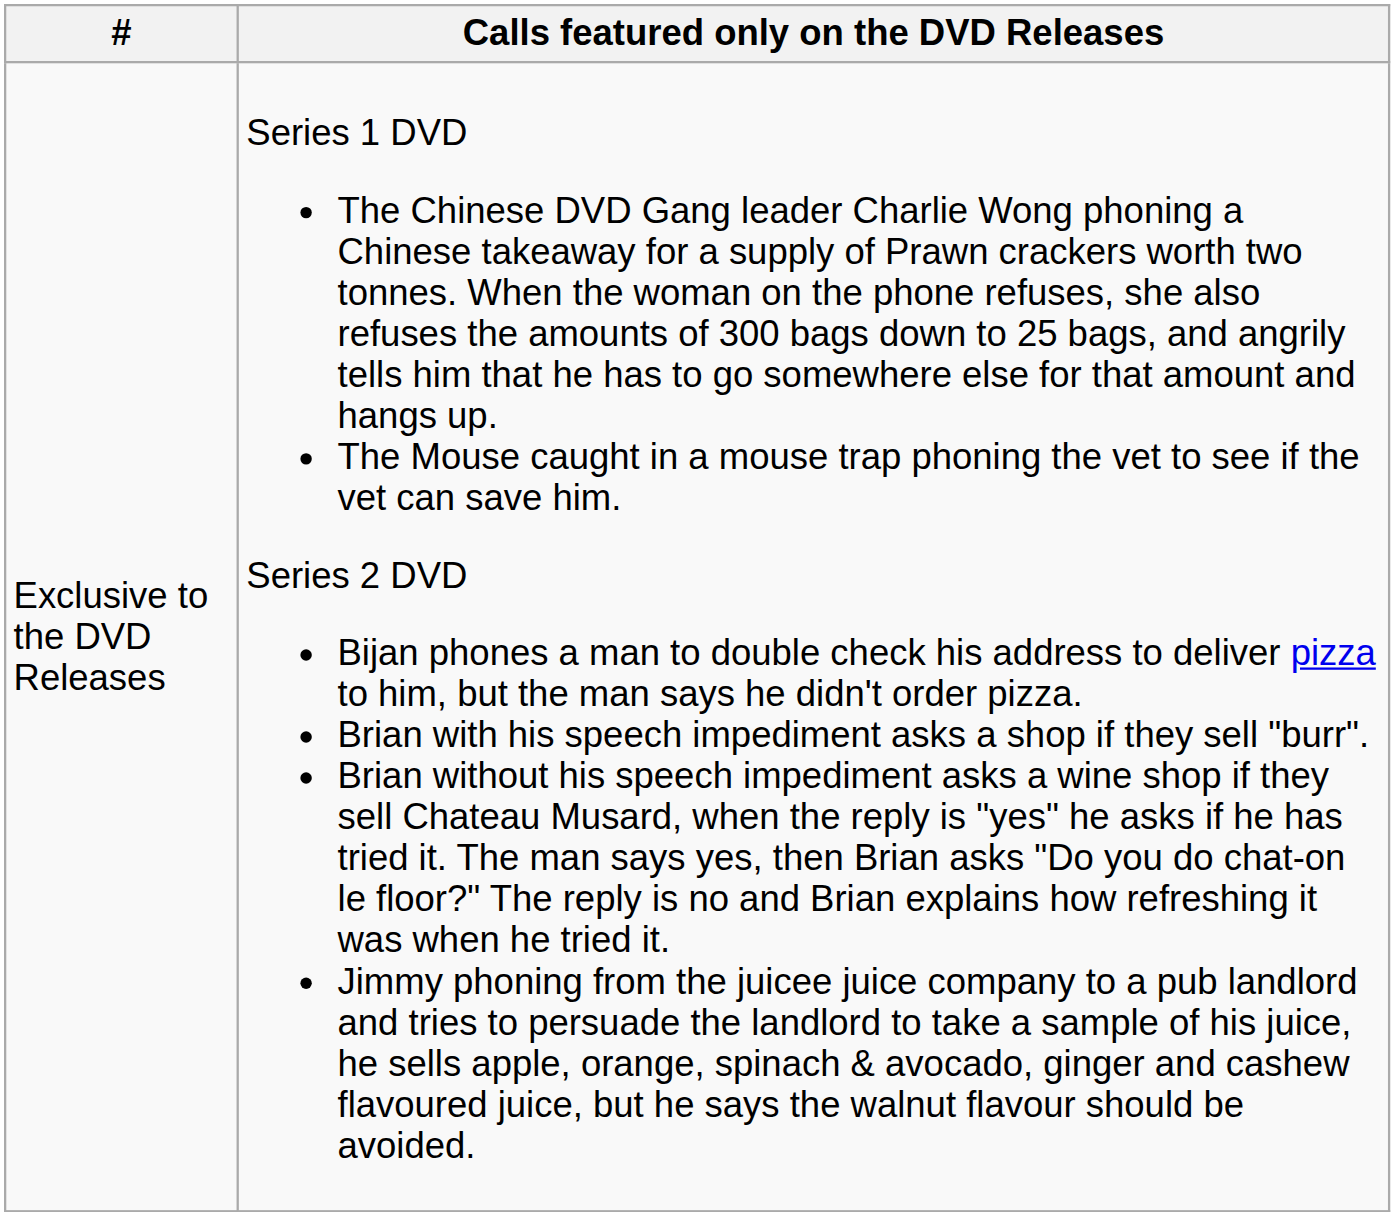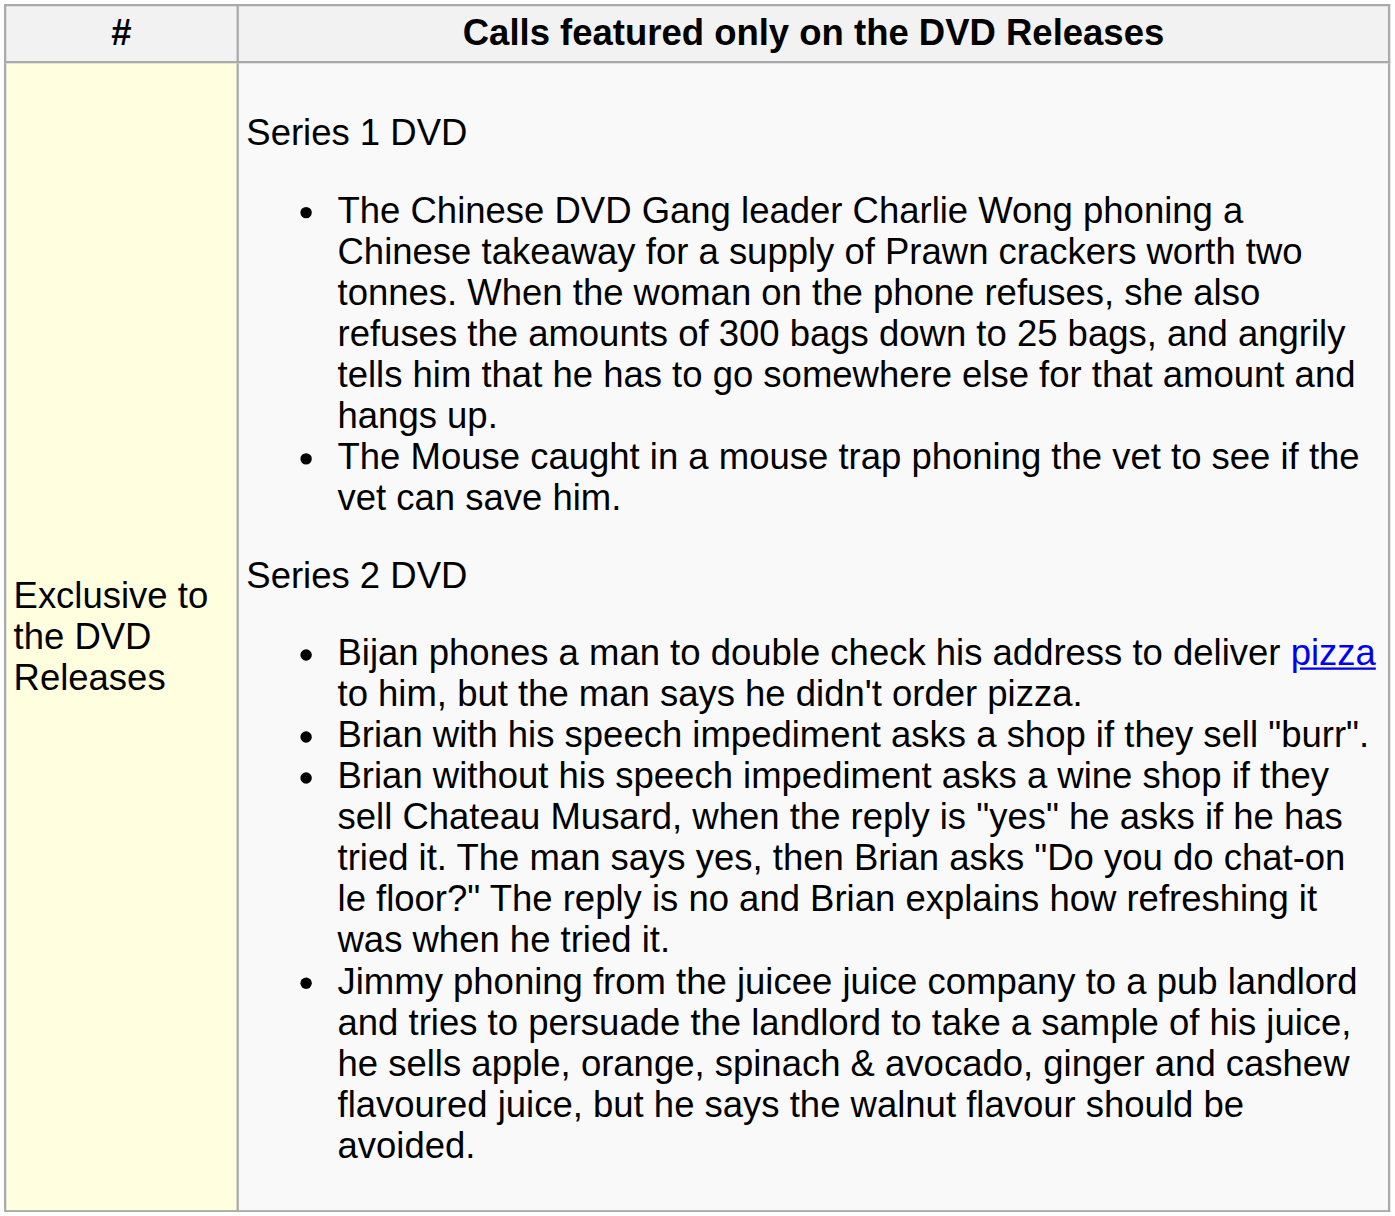(111, 636) no background -> (111, 636) lightyellow background
